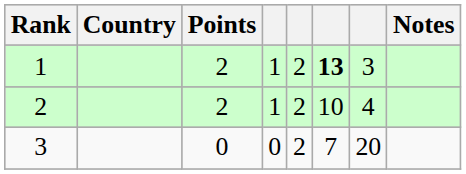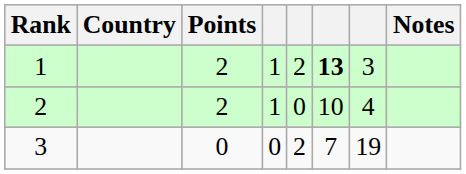(299, 106) 2 -> (299, 106) 0
(368, 147) 20 -> (368, 147) 19
